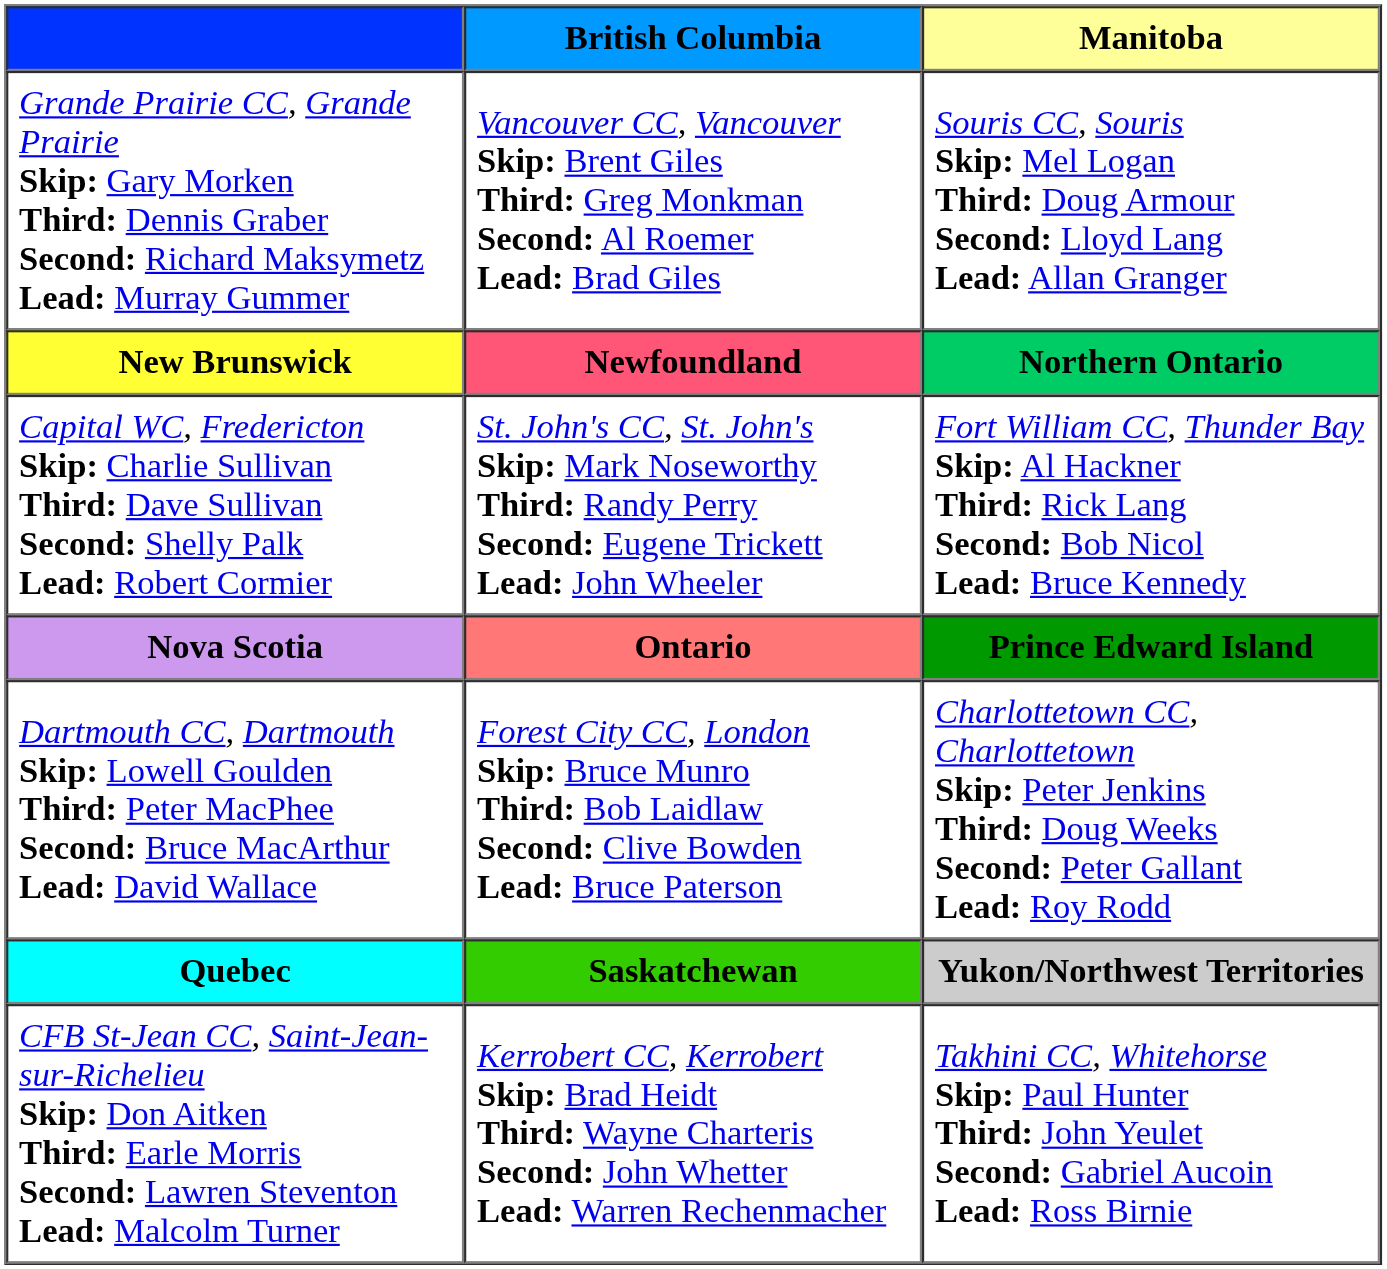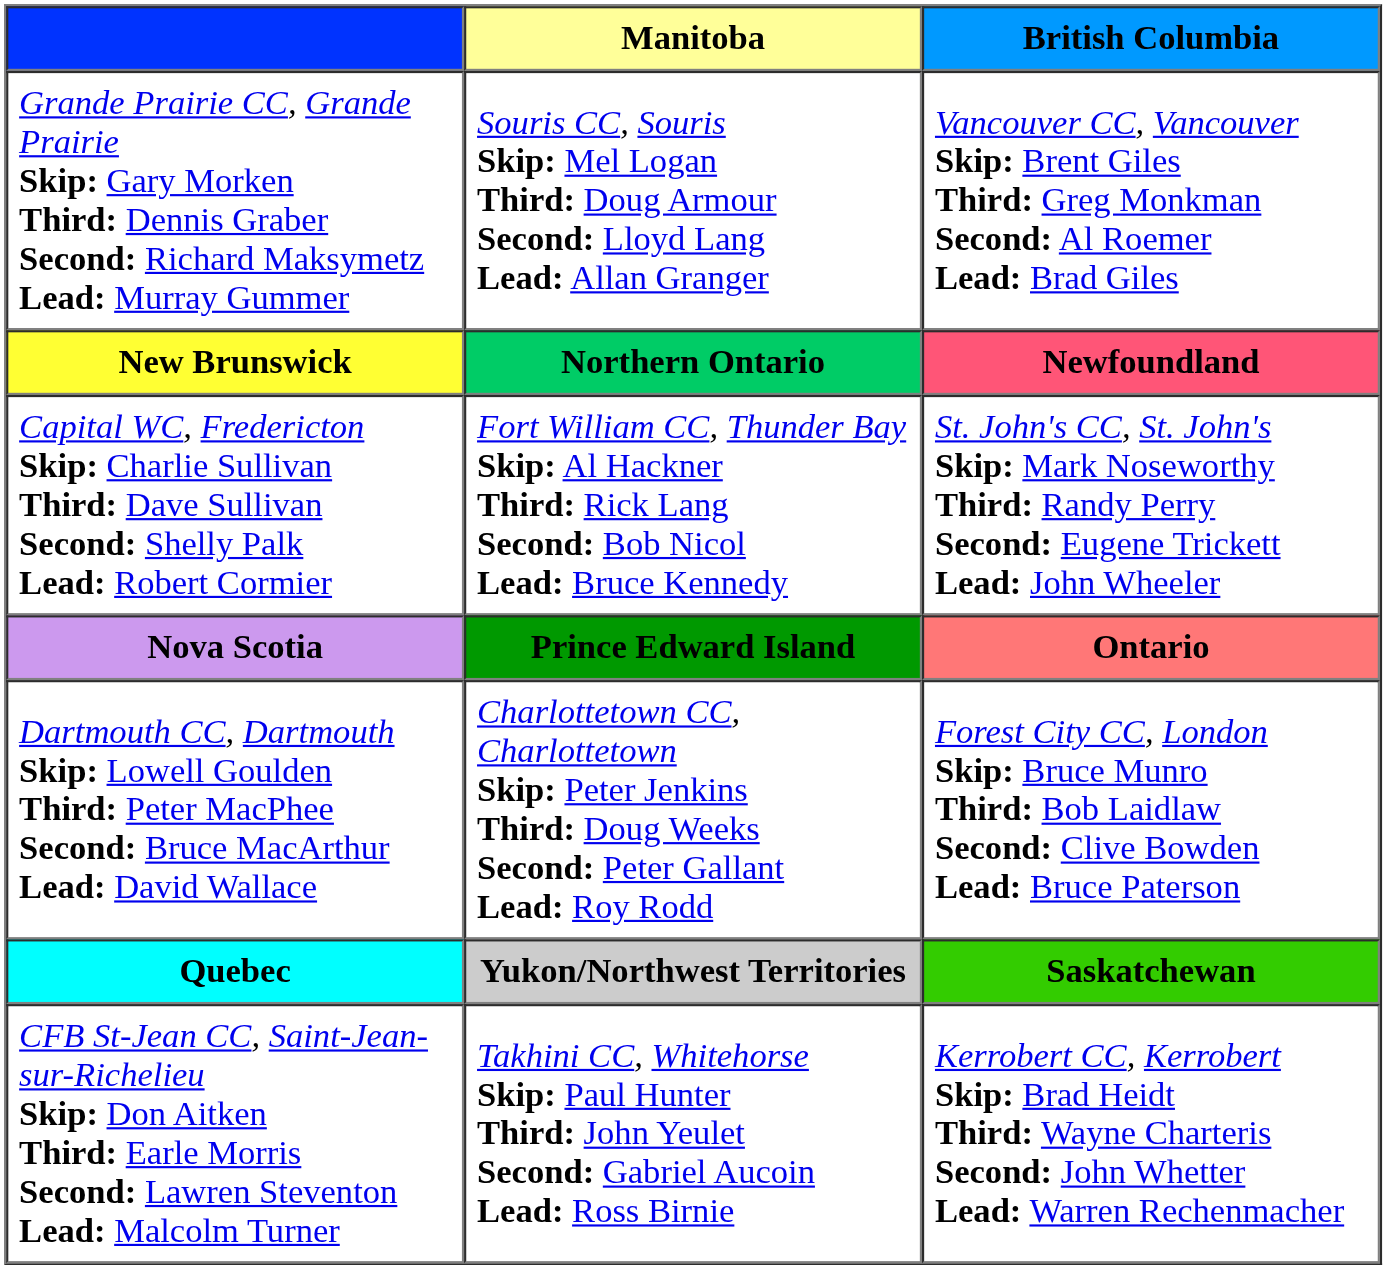columns swapped: (693, 37) <-> (1151, 37)
